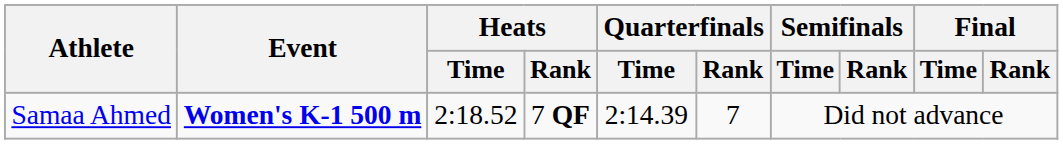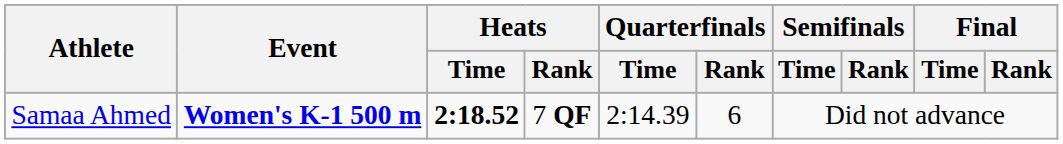(476, 115) normal -> (477, 115) bold
(733, 115) 7 -> (734, 115) 6
